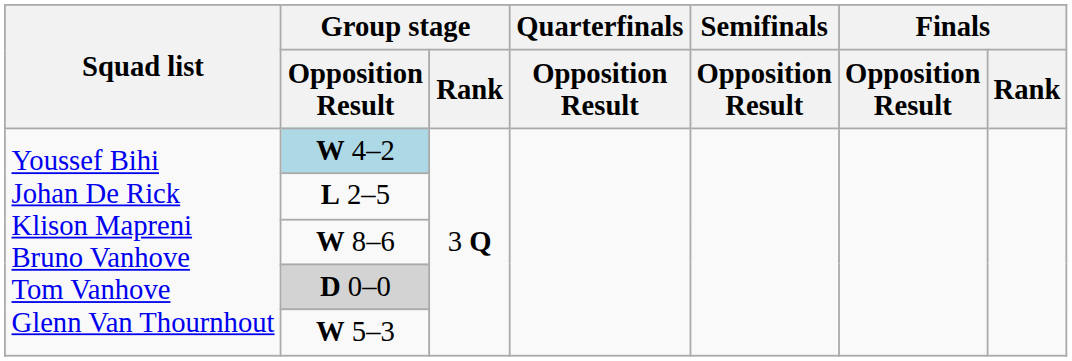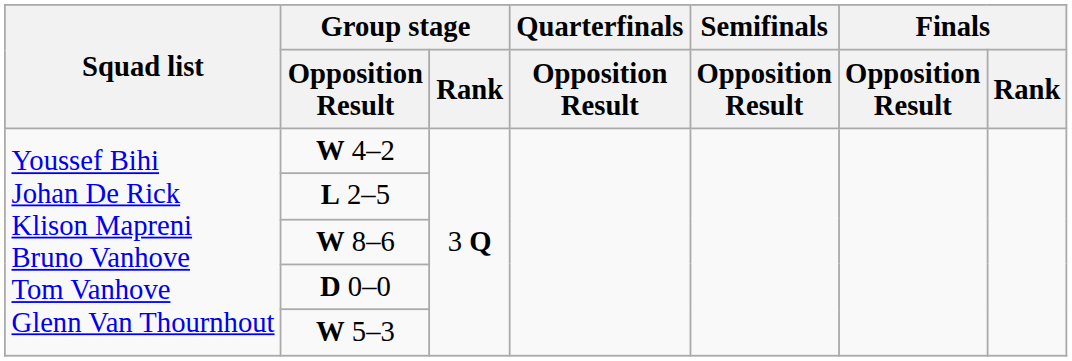(355, 150) lightblue background -> (355, 150) no background
(355, 286) lightgrey background -> (355, 286) no background
